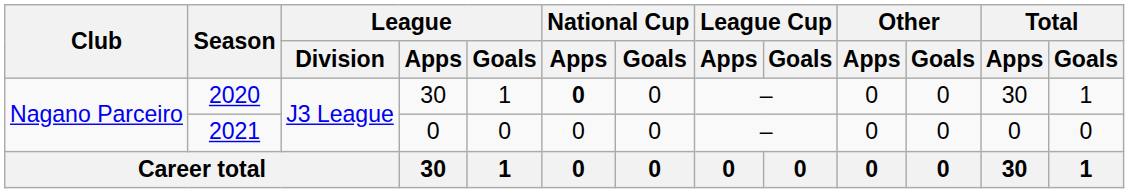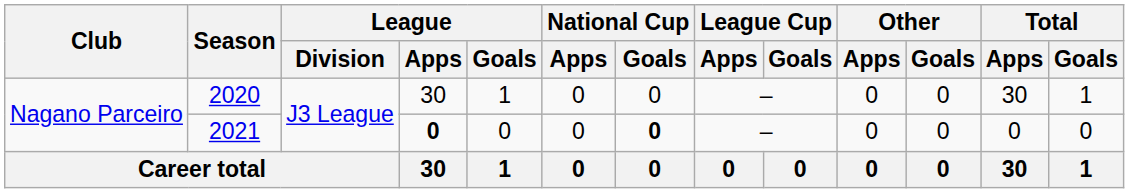(578, 95) bold -> (578, 95) normal
(433, 132) normal -> (433, 132) bold
(655, 132) normal -> (655, 132) bold
